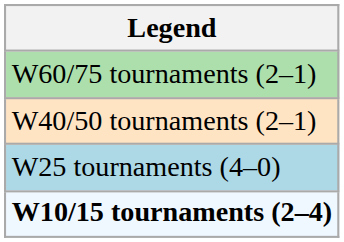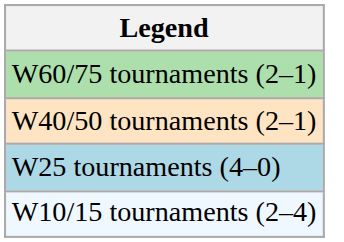(172, 213) bold -> (164, 213) normal
